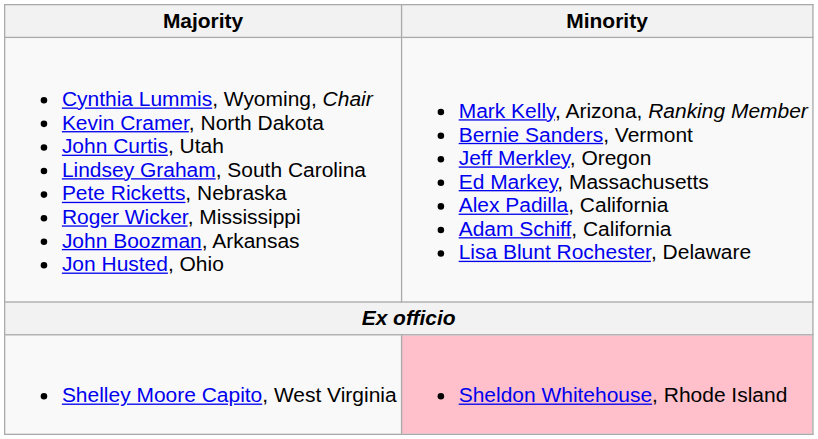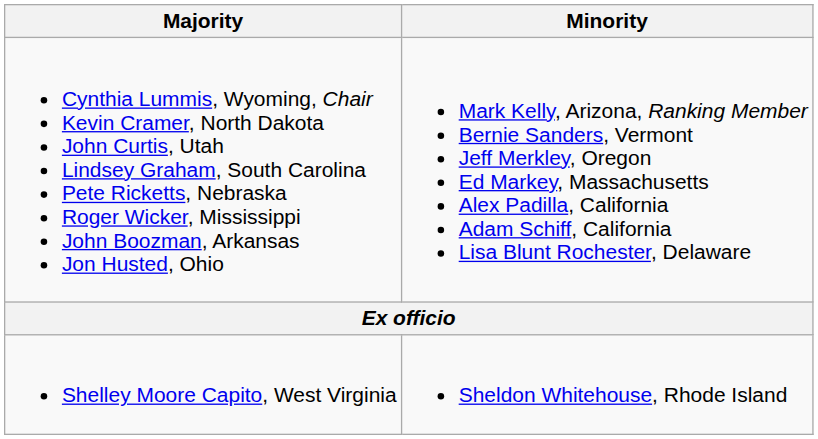(607, 396) pink background -> (607, 396) no background
